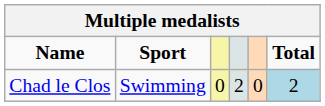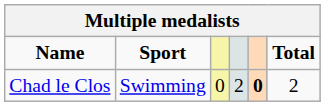(258, 84) normal -> (258, 84) bold
(294, 84) lightblue background -> (294, 84) no background
